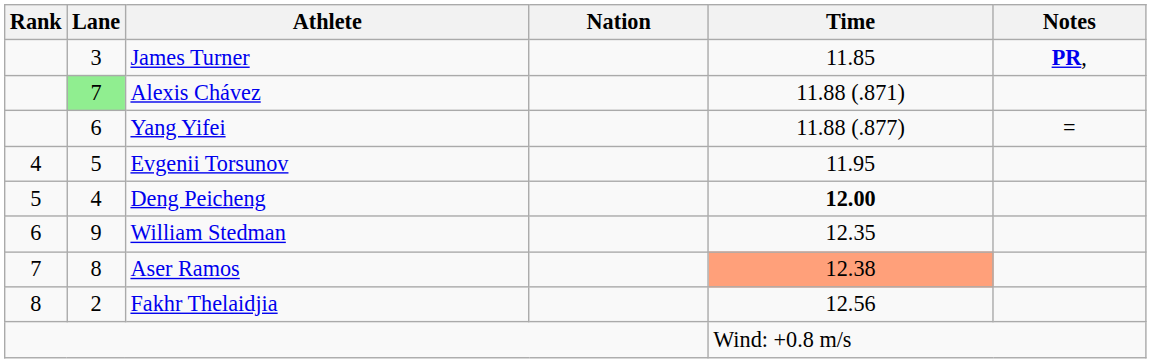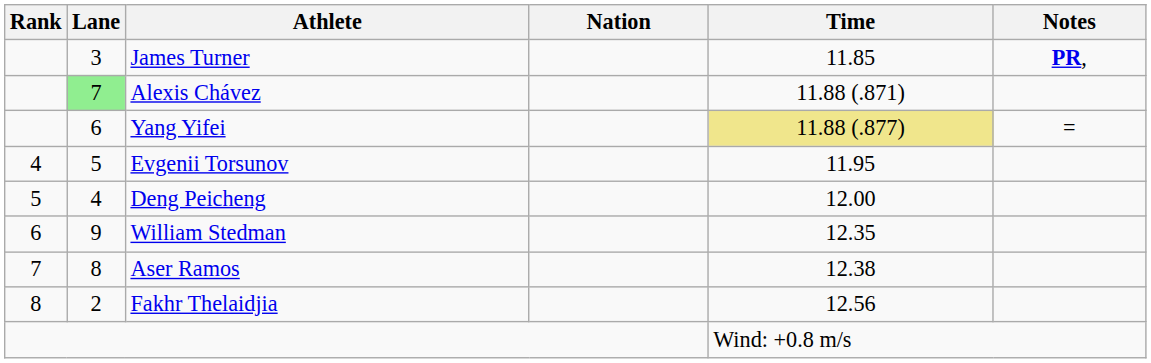(851, 127) no background -> (851, 127) khaki background
(851, 198) bold -> (851, 198) normal
(851, 269) lightsalmon background -> (851, 269) no background
